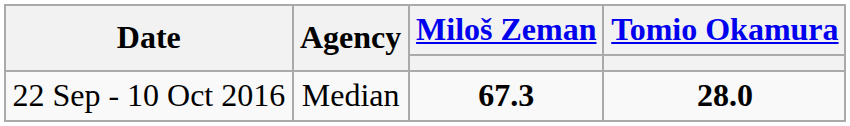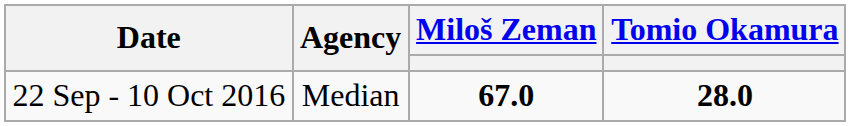(506, 95) 67.3 -> (506, 95) 67.0
